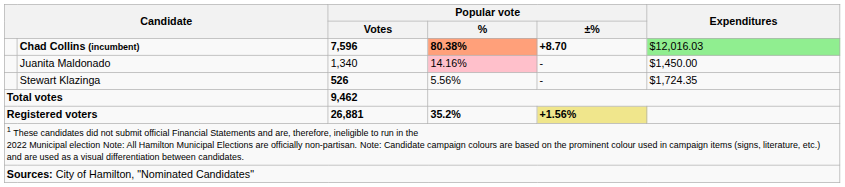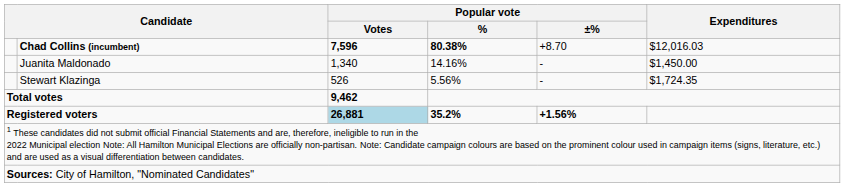(449, 47) lightsalmon background -> (449, 47) no background
(553, 47) bold -> (553, 47) normal
(676, 47) lightgreen background -> (676, 47) no background
(449, 64) pink background -> (449, 64) no background
(340, 81) bold -> (340, 81) normal
(347, 115) no background -> (347, 115) lightblue background
(558, 115) khaki background -> (558, 115) no background
